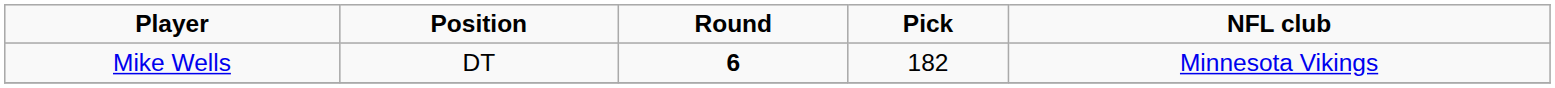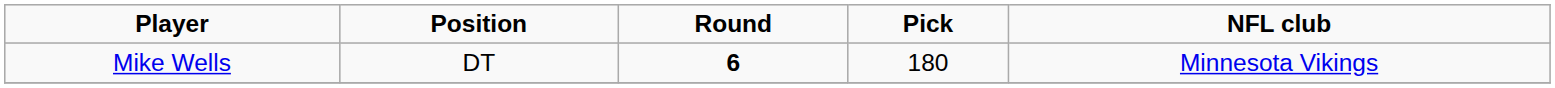(928, 62) 182 -> (928, 62) 180
